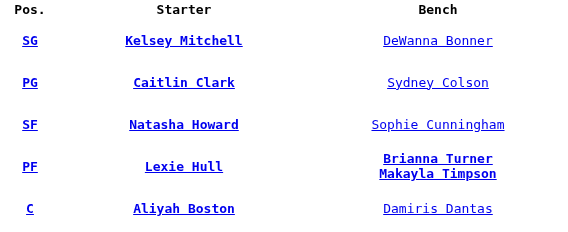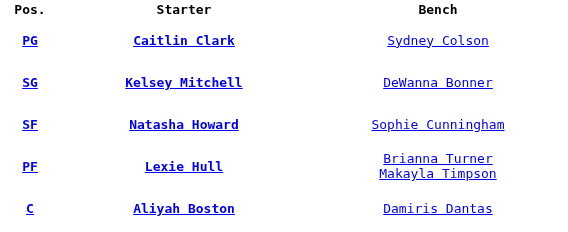rows swapped: (30, 82) <-> (30, 40)
(438, 166) bold -> (438, 166) normal
